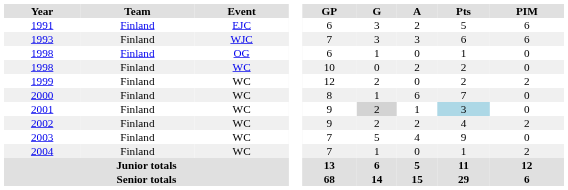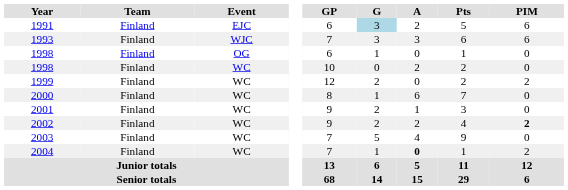(377, 25) no background -> (377, 25) lightblue background
(377, 109) lightgrey background -> (377, 109) no background
(464, 109) lightblue background -> (464, 109) no background
(527, 123) normal -> (527, 123) bold
(417, 151) normal -> (417, 151) bold
